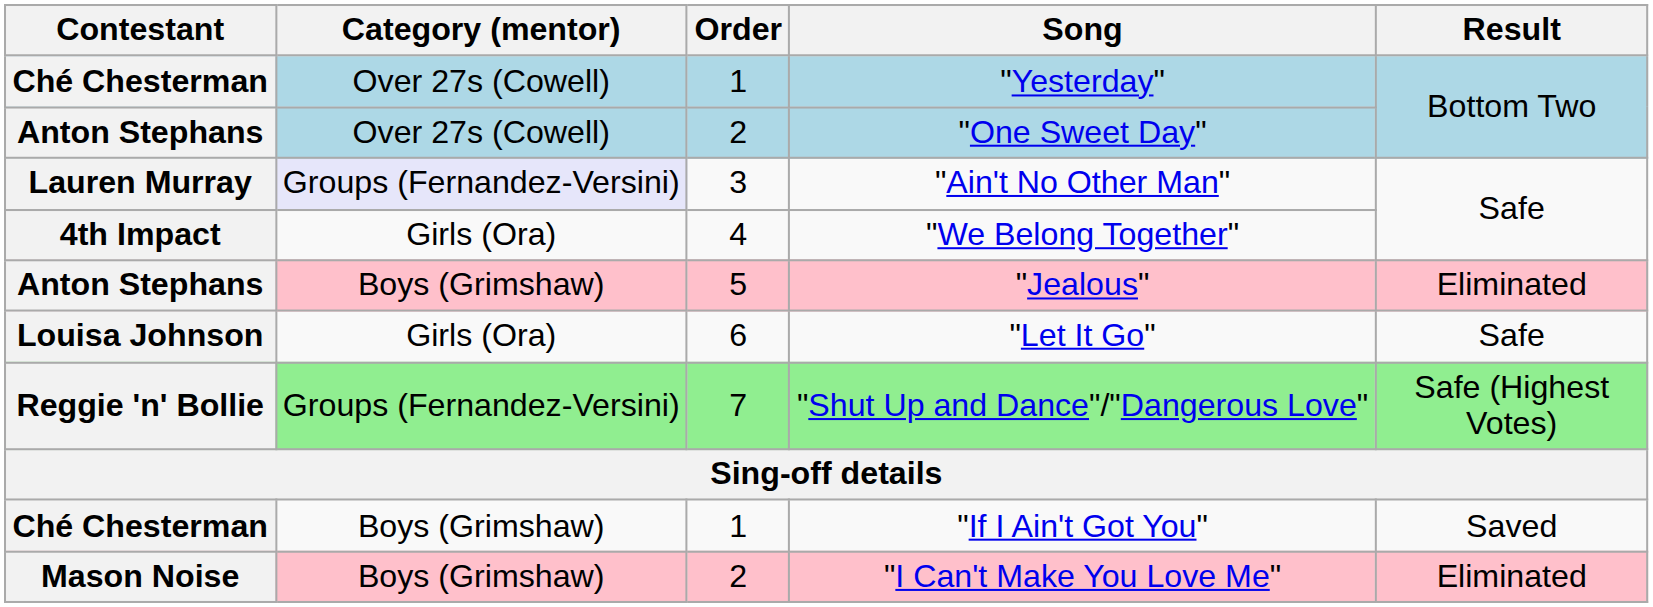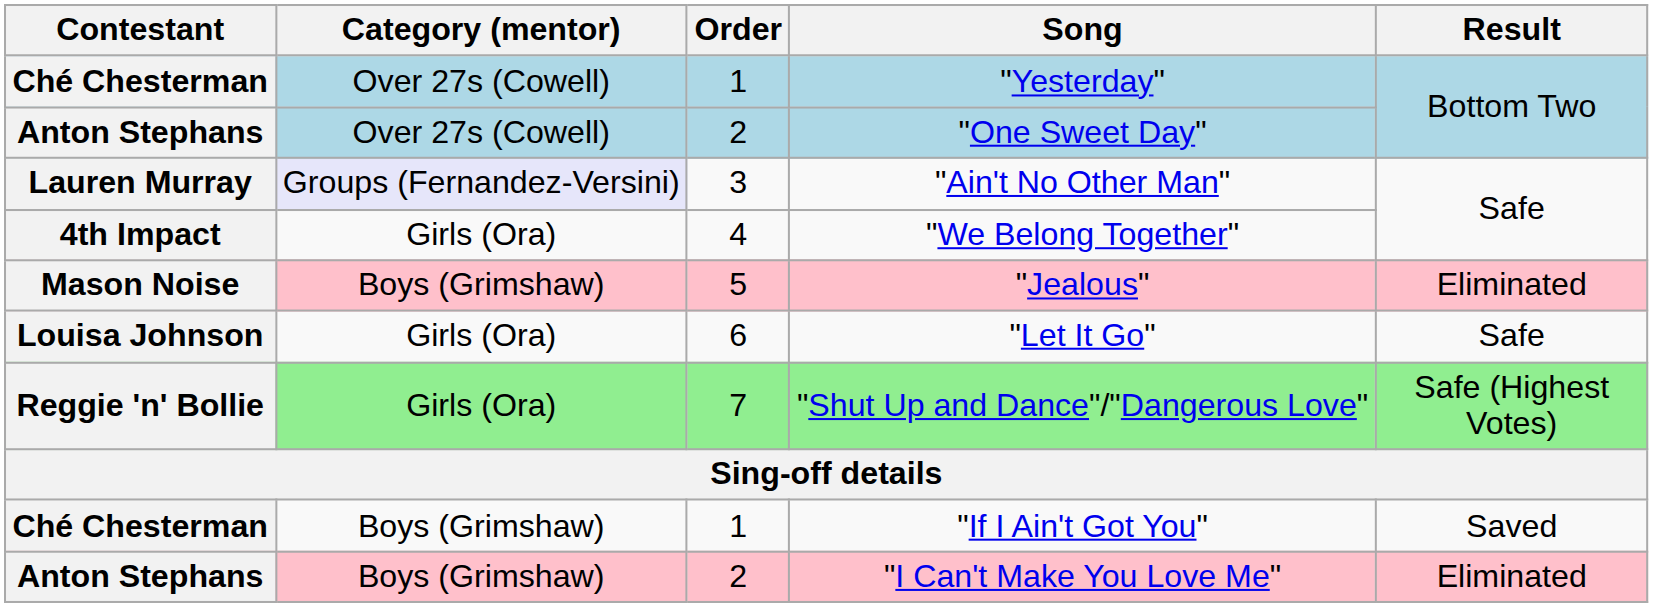(140, 285) Anton Stephans -> (140, 285) Mason Noise
(481, 405) Groups (Fernandez-Versini) -> (481, 405) Girls (Ora)
(140, 576) Mason Noise -> (140, 576) Anton Stephans
